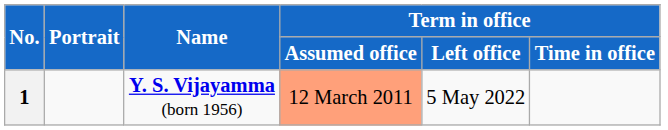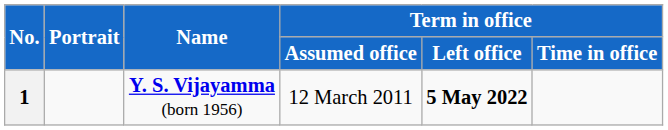(351, 97) lightsalmon background -> (351, 97) no background
(476, 97) normal -> (477, 97) bold
